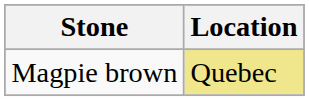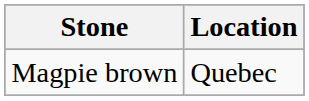(234, 71) khaki background -> (234, 71) no background
